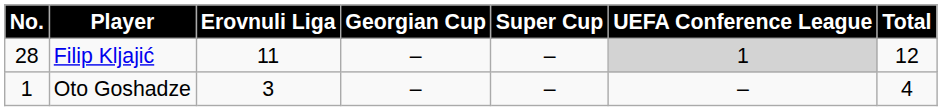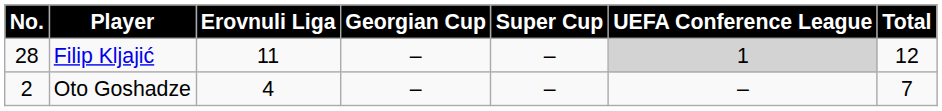(27, 89) 1 -> (27, 89) 2
(268, 89) 3 -> (268, 89) 4
(907, 89) 4 -> (907, 89) 7
